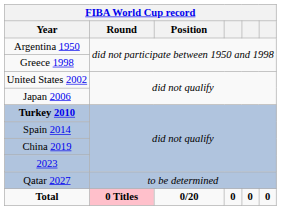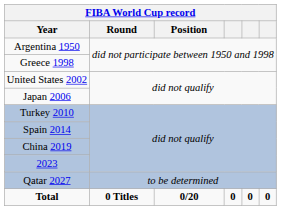(47, 113) bold -> (47, 113) normal
(122, 197) pink background -> (122, 197) no background
